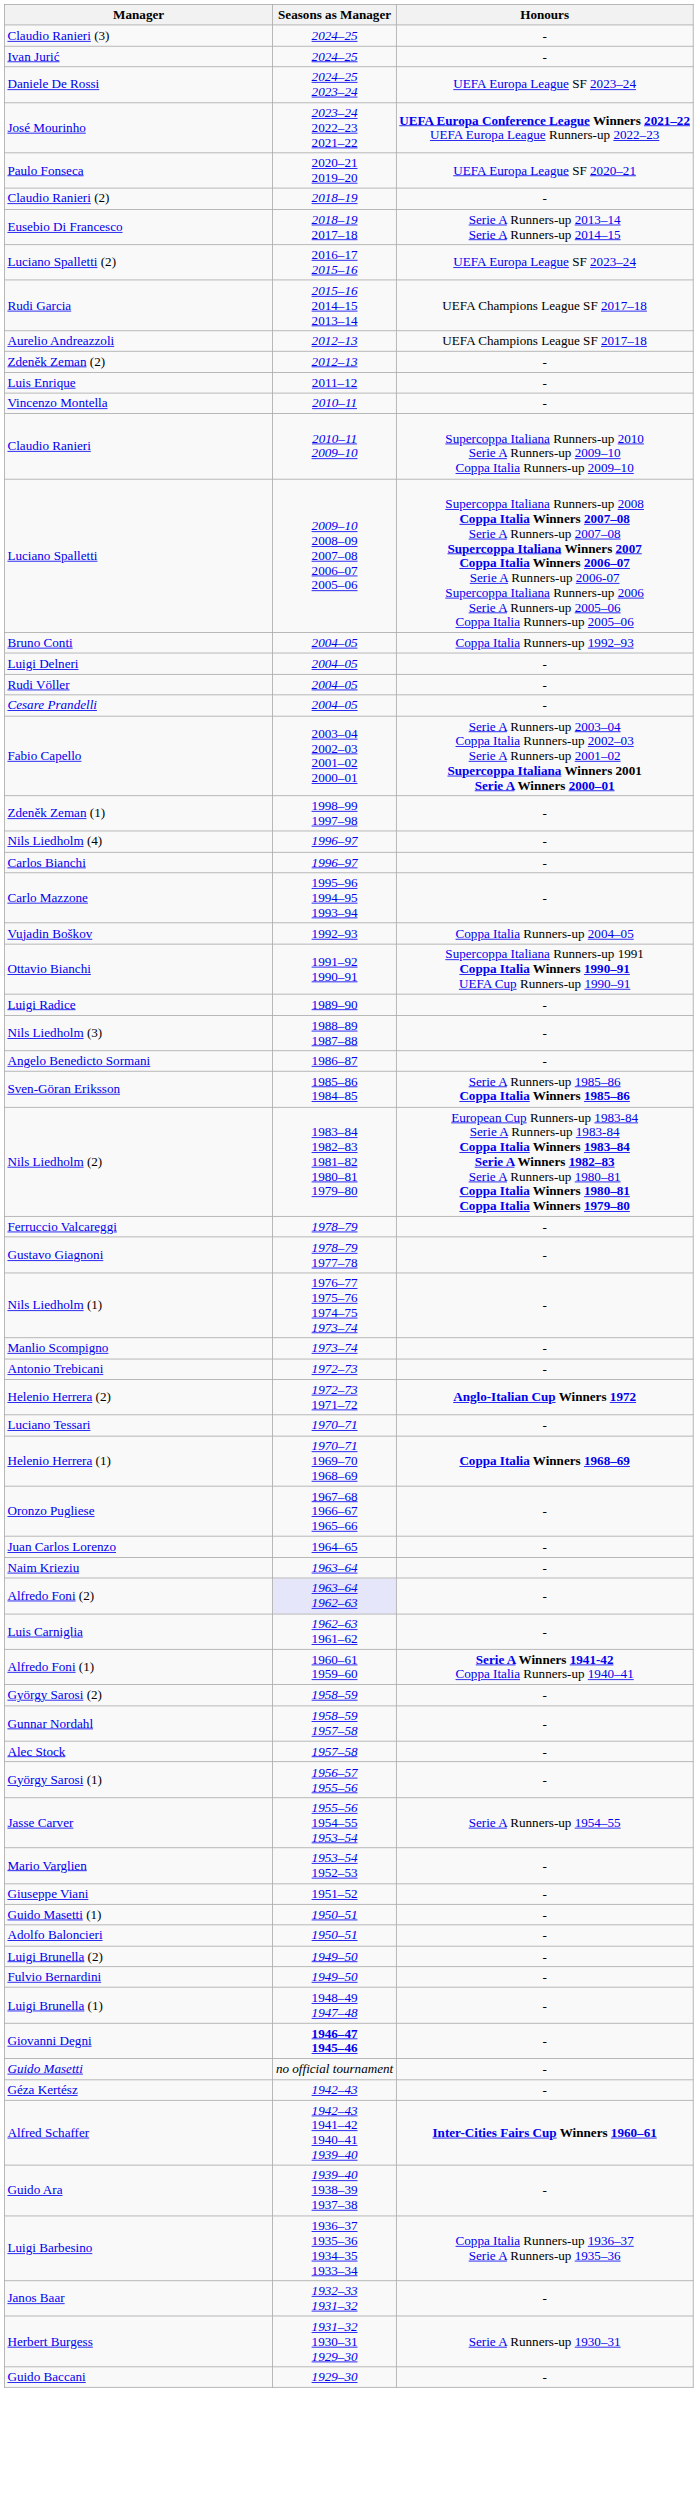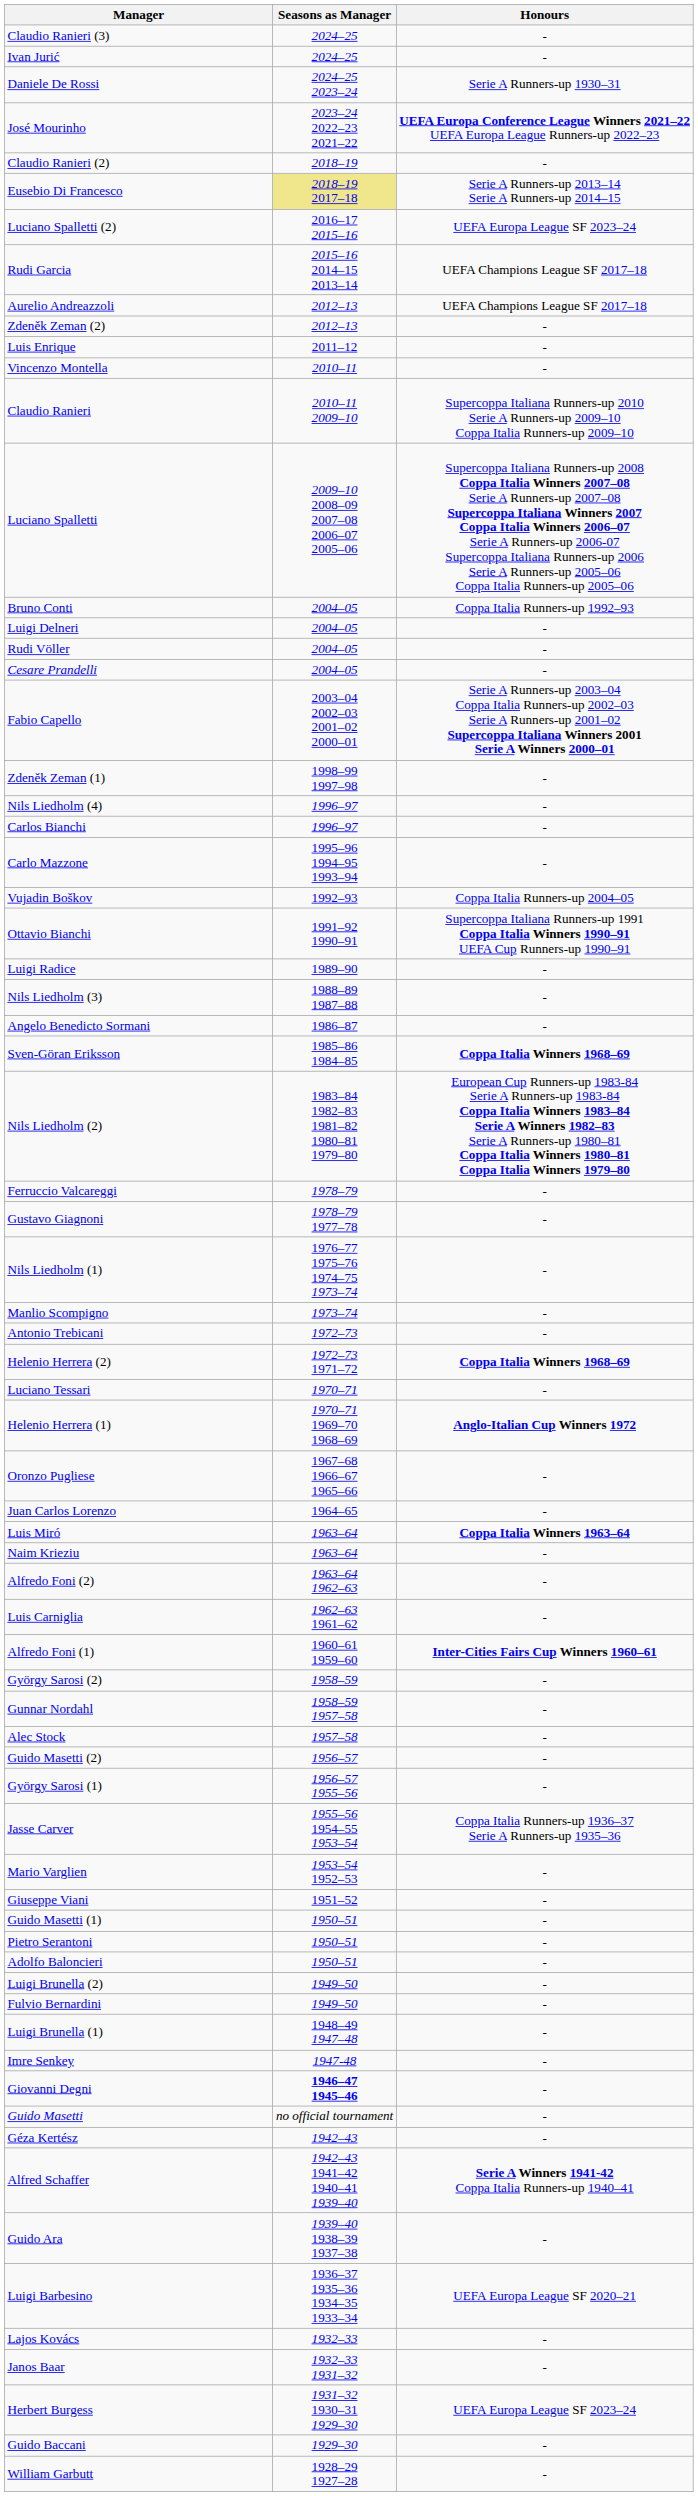(545, 84) UEFA Europa League SF 2023–24 -> (545, 84) Serie A Runners-up 1930–31
- row: (46, 170)
(335, 226) no background -> (335, 191) khaki background
(545, 1089) Serie A Runners-up 1985–86 Coppa Italia Winners 1985–86 -> (545, 1053) Coppa Italia Winners 1968–69
(545, 1397) Anglo-Italian Cup Winners 1972 -> (545, 1361) Coppa Italia Winners 1968–69
(545, 1461) Coppa Italia Winners 1968–69 -> (545, 1425) Anglo-Italian Cup Winners 1972
+ row: (34, 1532)
(335, 1595) lavender background -> (335, 1581) no background
(545, 1667) Serie A Winners 1941-42 Coppa Italia Runners-up 1940–41 -> (545, 1652) Inter-Cities Fairs Cup Winners 1960–61
+ row: (54, 1757)
(545, 1822) Serie A Runners-up 1954–55 -> (545, 1828) Coppa Italia Runners-up 1936–37 Serie A Runners-up 1935–36
+ row: (50, 1941)
+ row: (41, 2060)
(545, 2132) Inter-Cities Fairs Cup Winners 1960–61 -> (545, 2180) Serie A Winners 1941-42 Coppa Italia Runners-up 1940–41
(545, 2248) Coppa Italia Runners-up 1936–37 Serie A Runners-up 1935–36 -> (545, 2295) UEFA Europa League SF 2020–21
+ row: (43, 2338)
(545, 2341) Serie A Runners-up 1930–31 -> (545, 2410) UEFA Europa League SF 2023–24
+ row: (50, 2473)
